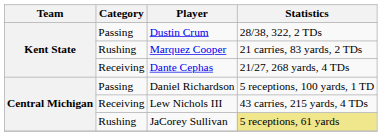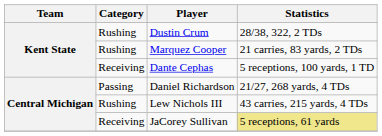(116, 31) Passing -> (117, 31) Rushing
(295, 67) 21/27, 268 yards, 4 TDs -> (307, 67) 5 receptions, 100 yards, 1 TD
(307, 85) 5 receptions, 100 yards, 1 TD -> (295, 85) 21/27, 268 yards, 4 TDs
(121, 103) Receiving -> (117, 103) Rushing
(117, 121) Rushing -> (121, 121) Receiving
